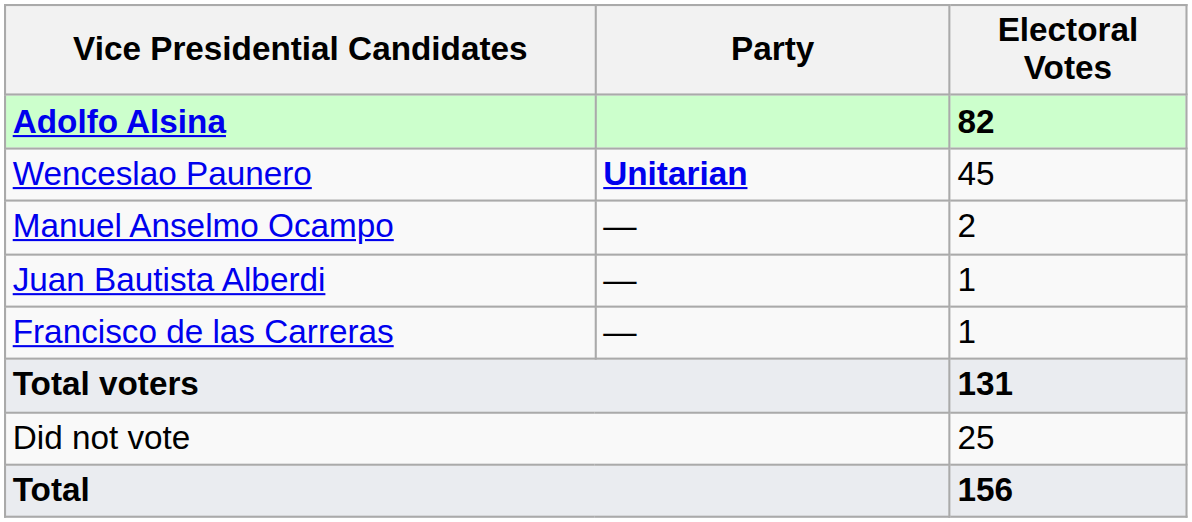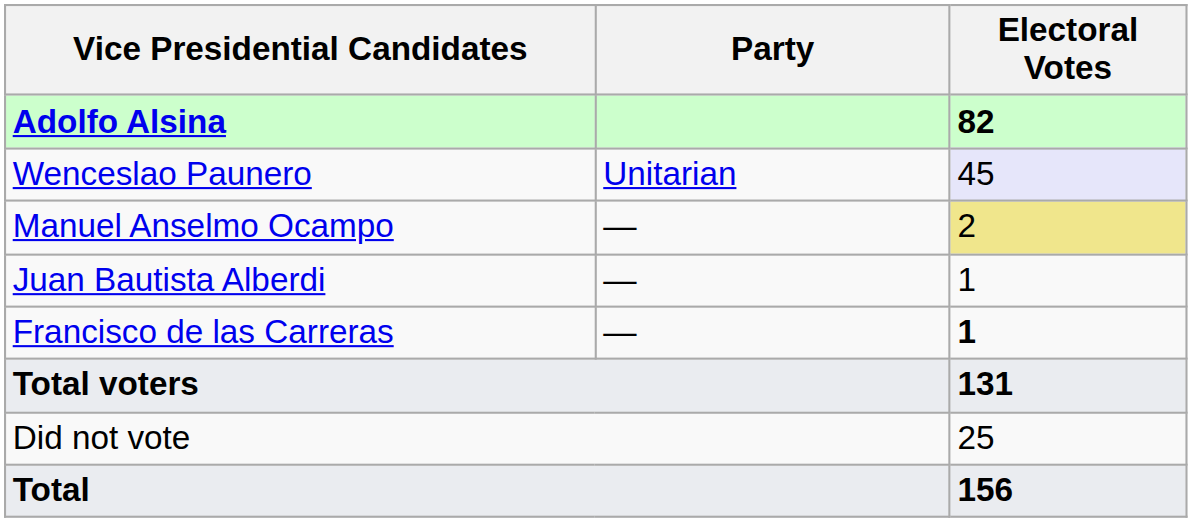(675, 173) bold -> (670, 173) normal
(976, 173) no background -> (976, 173) lavender background
(967, 226) no background -> (967, 226) khaki background
(967, 332) normal -> (967, 332) bold
